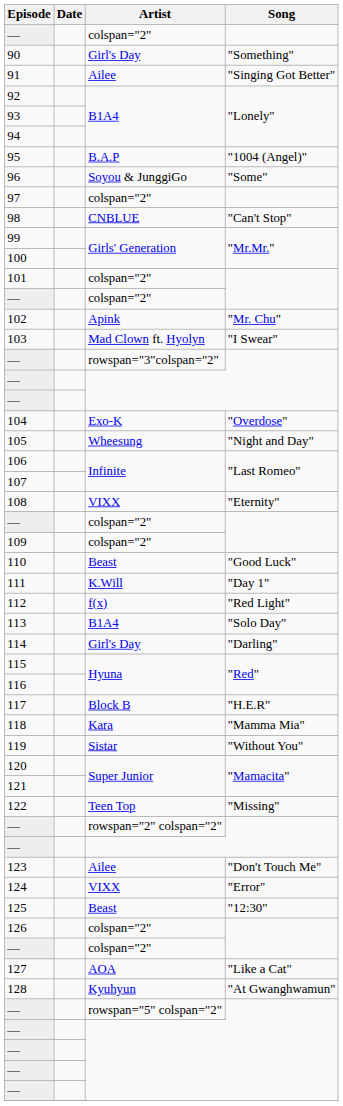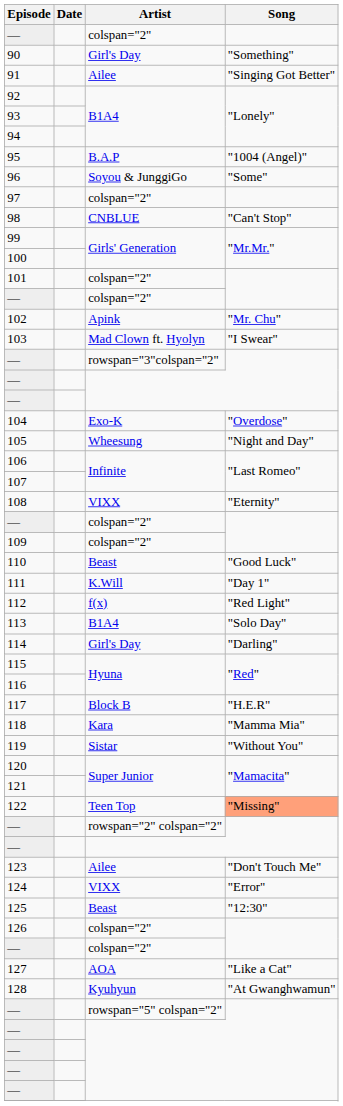(254, 806) no background -> (254, 806) lightsalmon background
